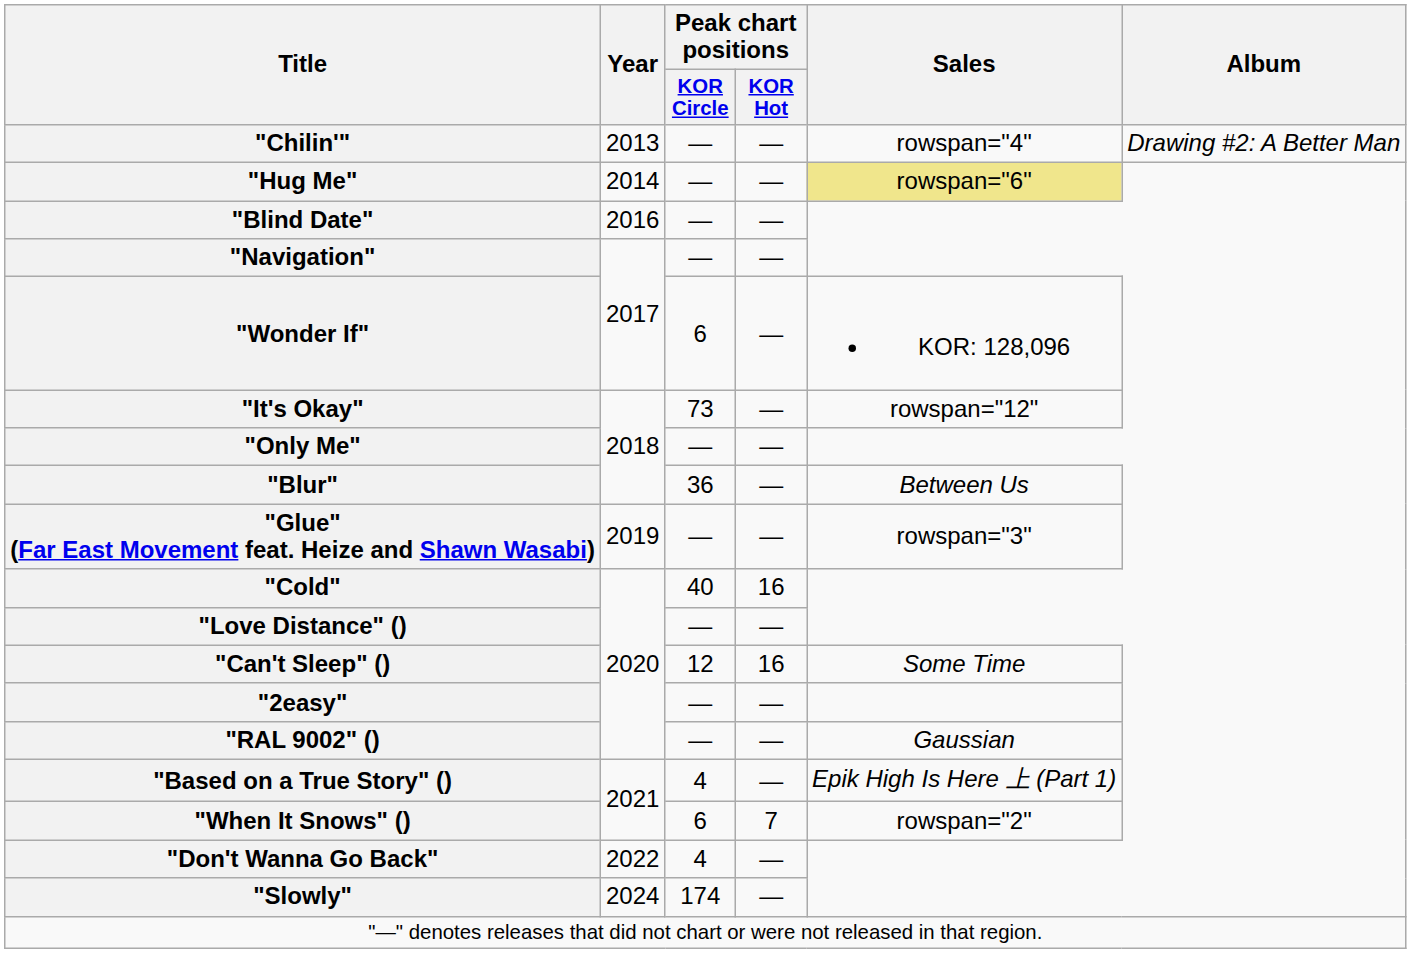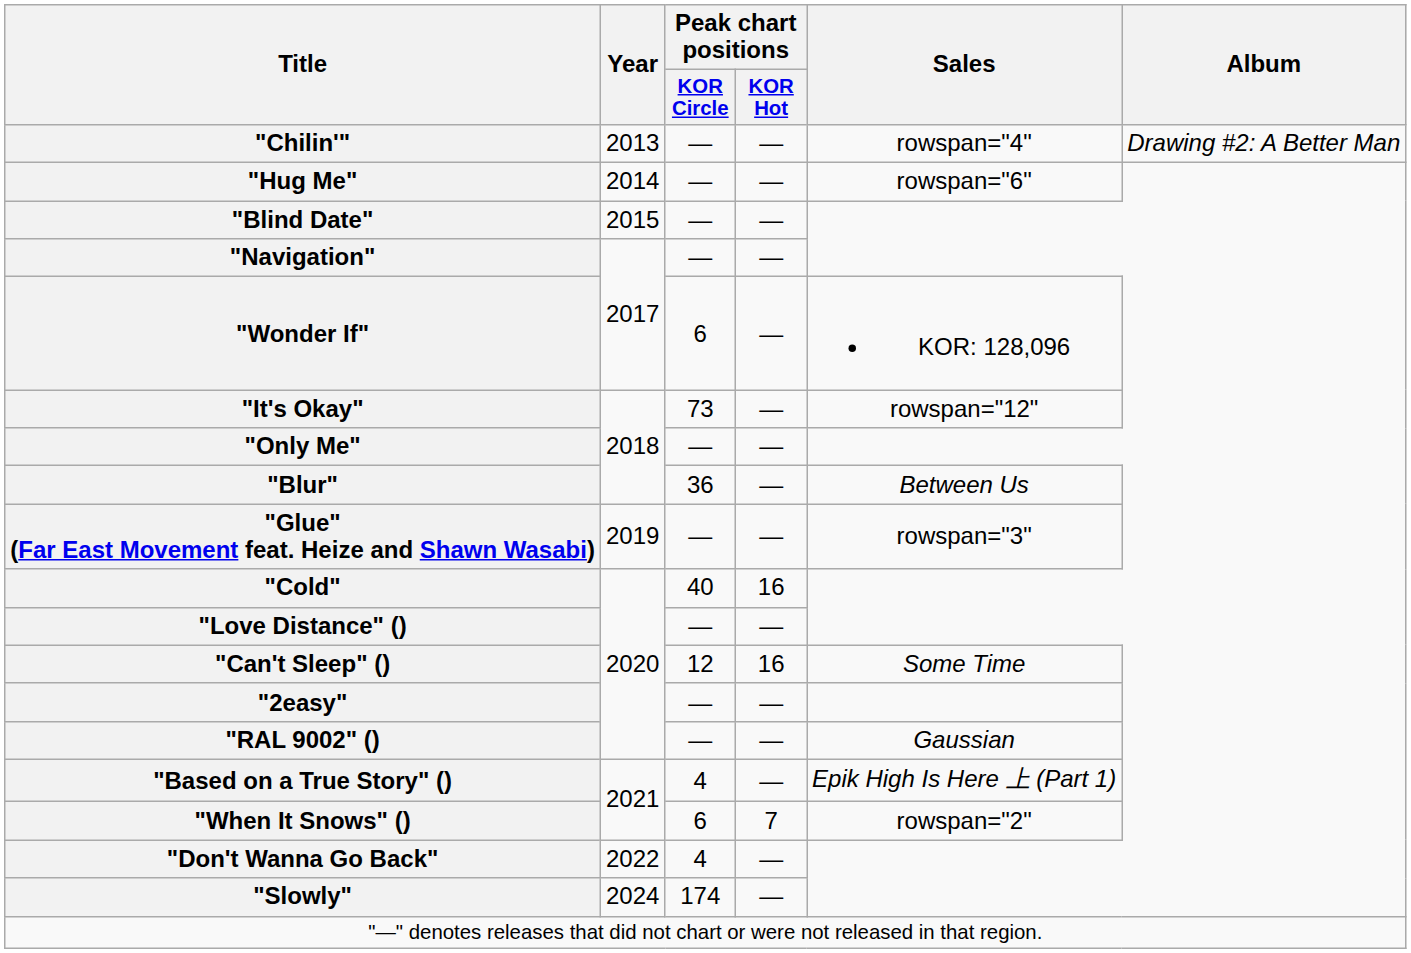(964, 181) khaki background -> (964, 181) no background
(633, 219) 2016 -> (633, 219) 2015
